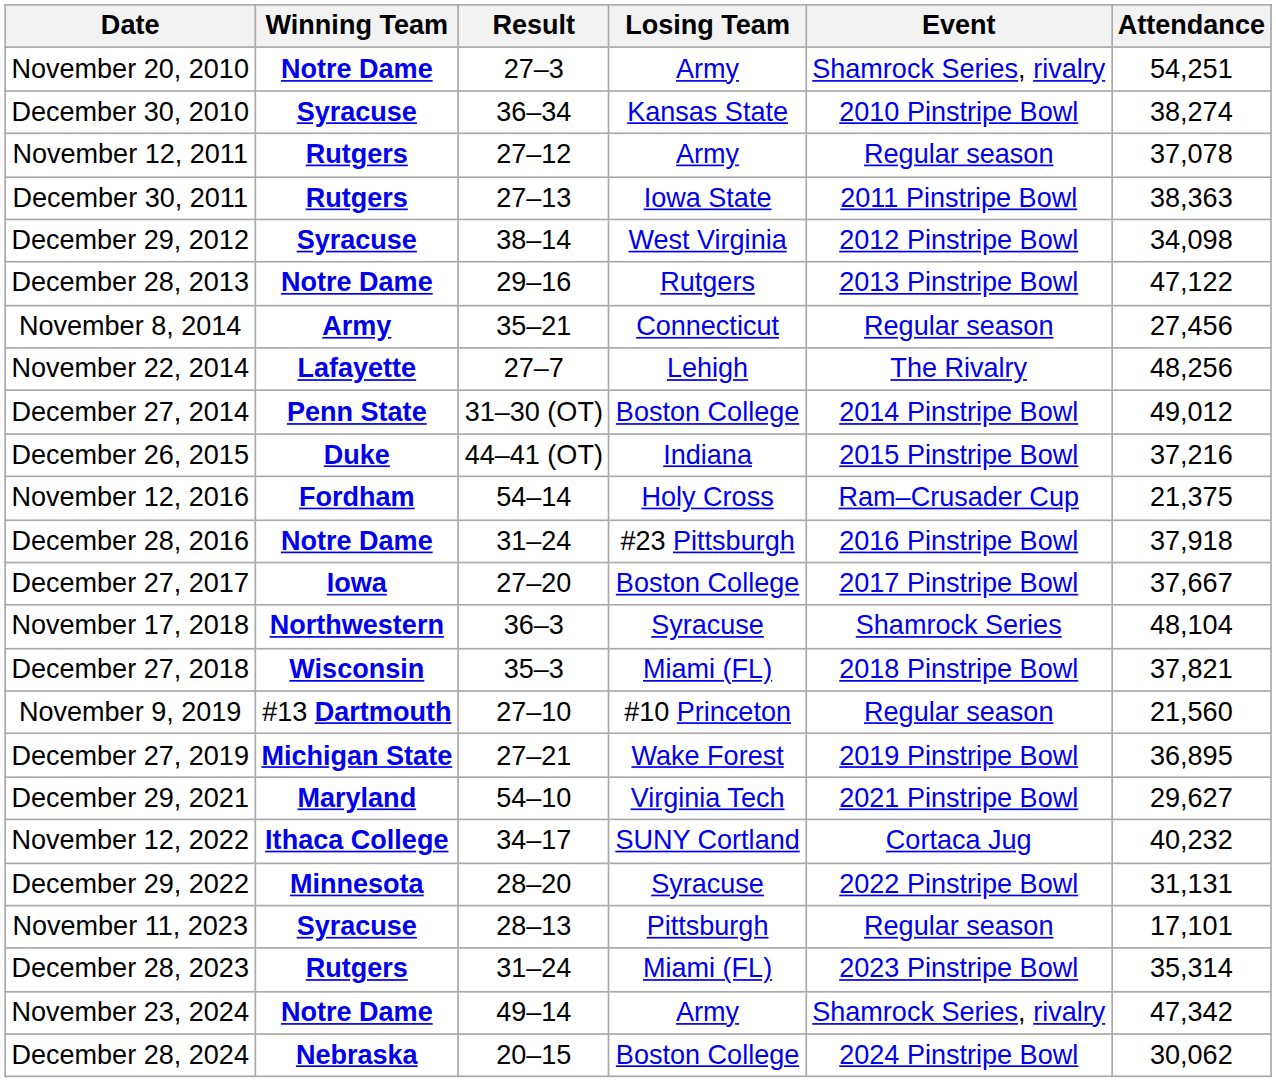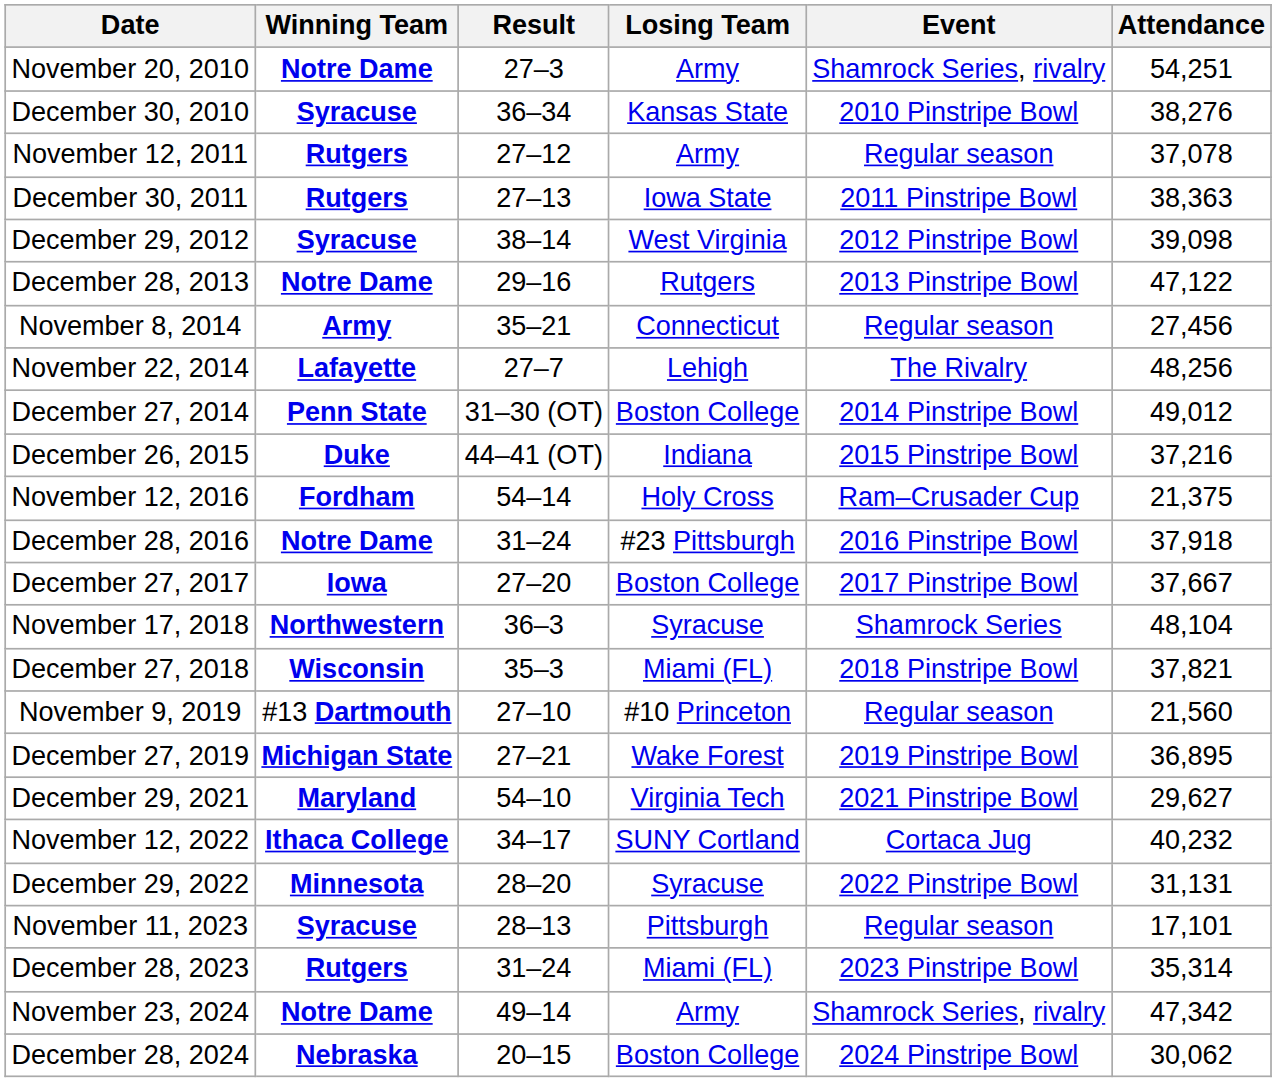(1191, 111) 38,274 -> (1191, 111) 38,276
(1191, 240) 34,098 -> (1191, 240) 39,098
